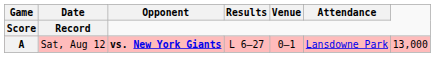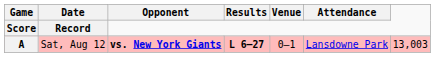(247, 44) normal -> (247, 44) bold
(410, 44) 13,000 -> (410, 44) 13,003
